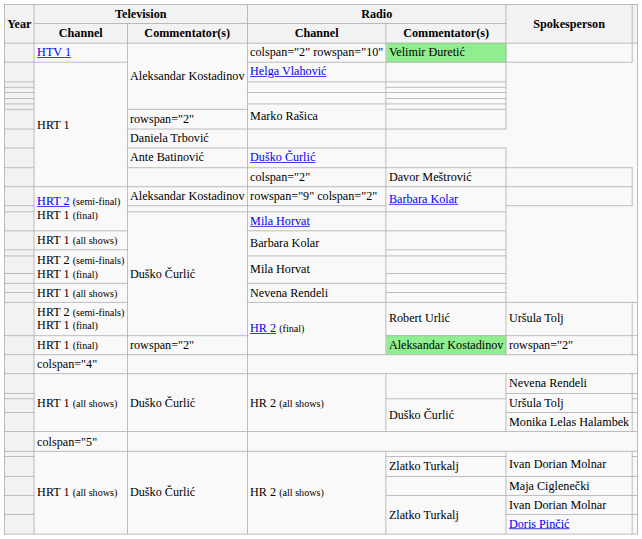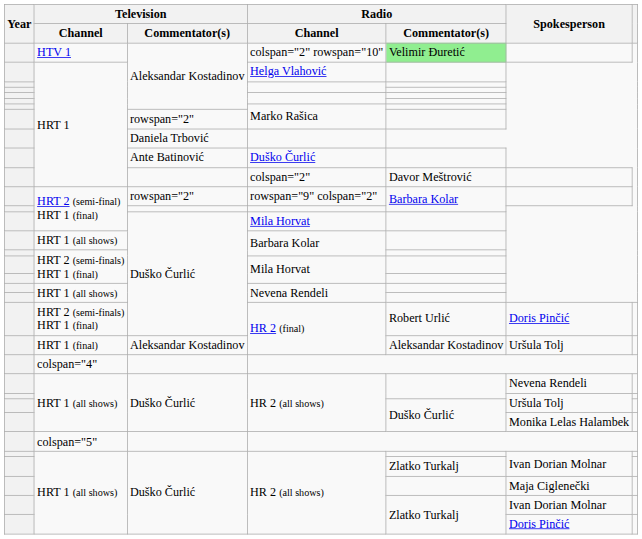(187, 196) Aleksandar Kostadinov -> (162, 196) rowspan="2"
(536, 318) Uršula Tolj -> (539, 318) Doris Pinčić
(162, 345) rowspan="2" -> (187, 345) Aleksandar Kostadinov
(446, 345) lightgreen background -> (446, 345) no background
(541, 345) rowspan="2" -> (536, 345) Uršula Tolj
